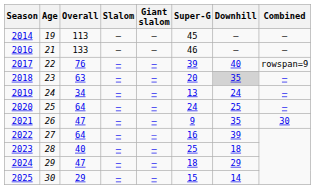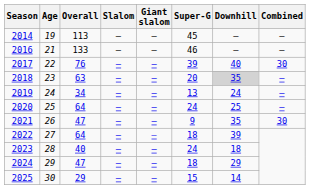(285, 64) rowspan=9 -> (282, 64) 30
(192, 135) 16 -> (192, 135) 18
(192, 149) 25 -> (192, 149) 24
